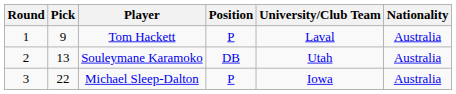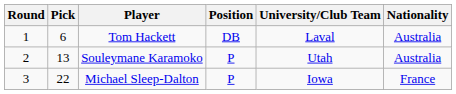(63, 36) 9 -> (63, 36) 6
(231, 36) P -> (231, 36) DB
(231, 57) DB -> (231, 57) P
(418, 79) Australia -> (418, 79) France
